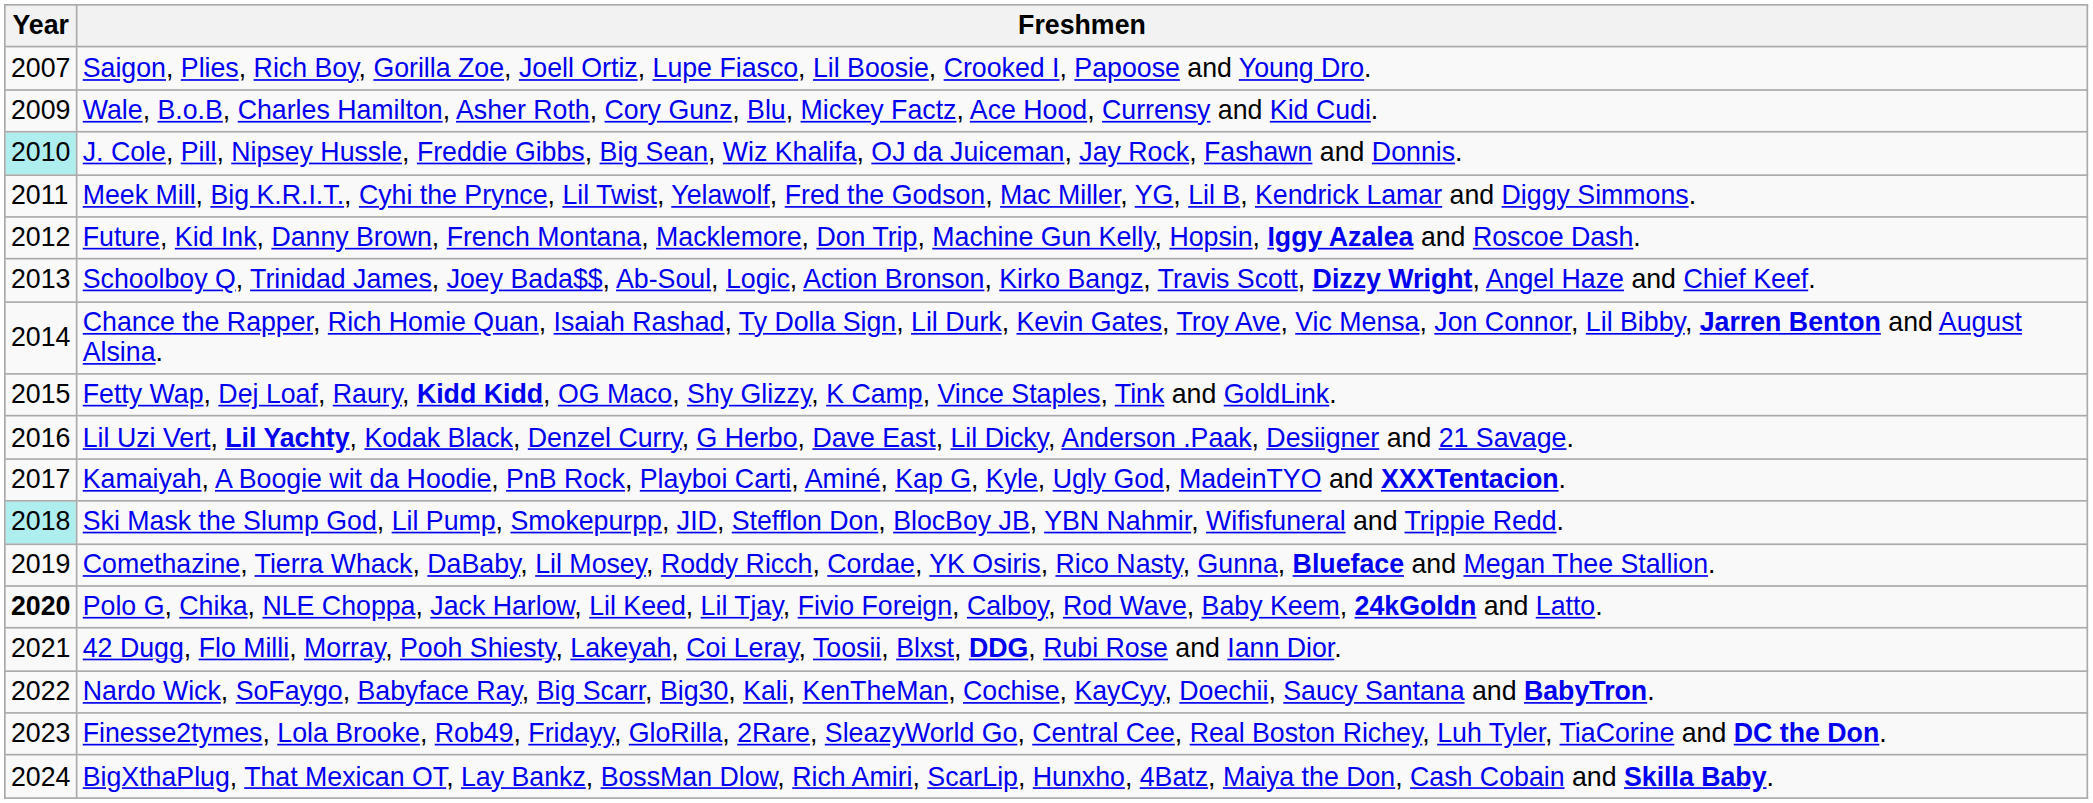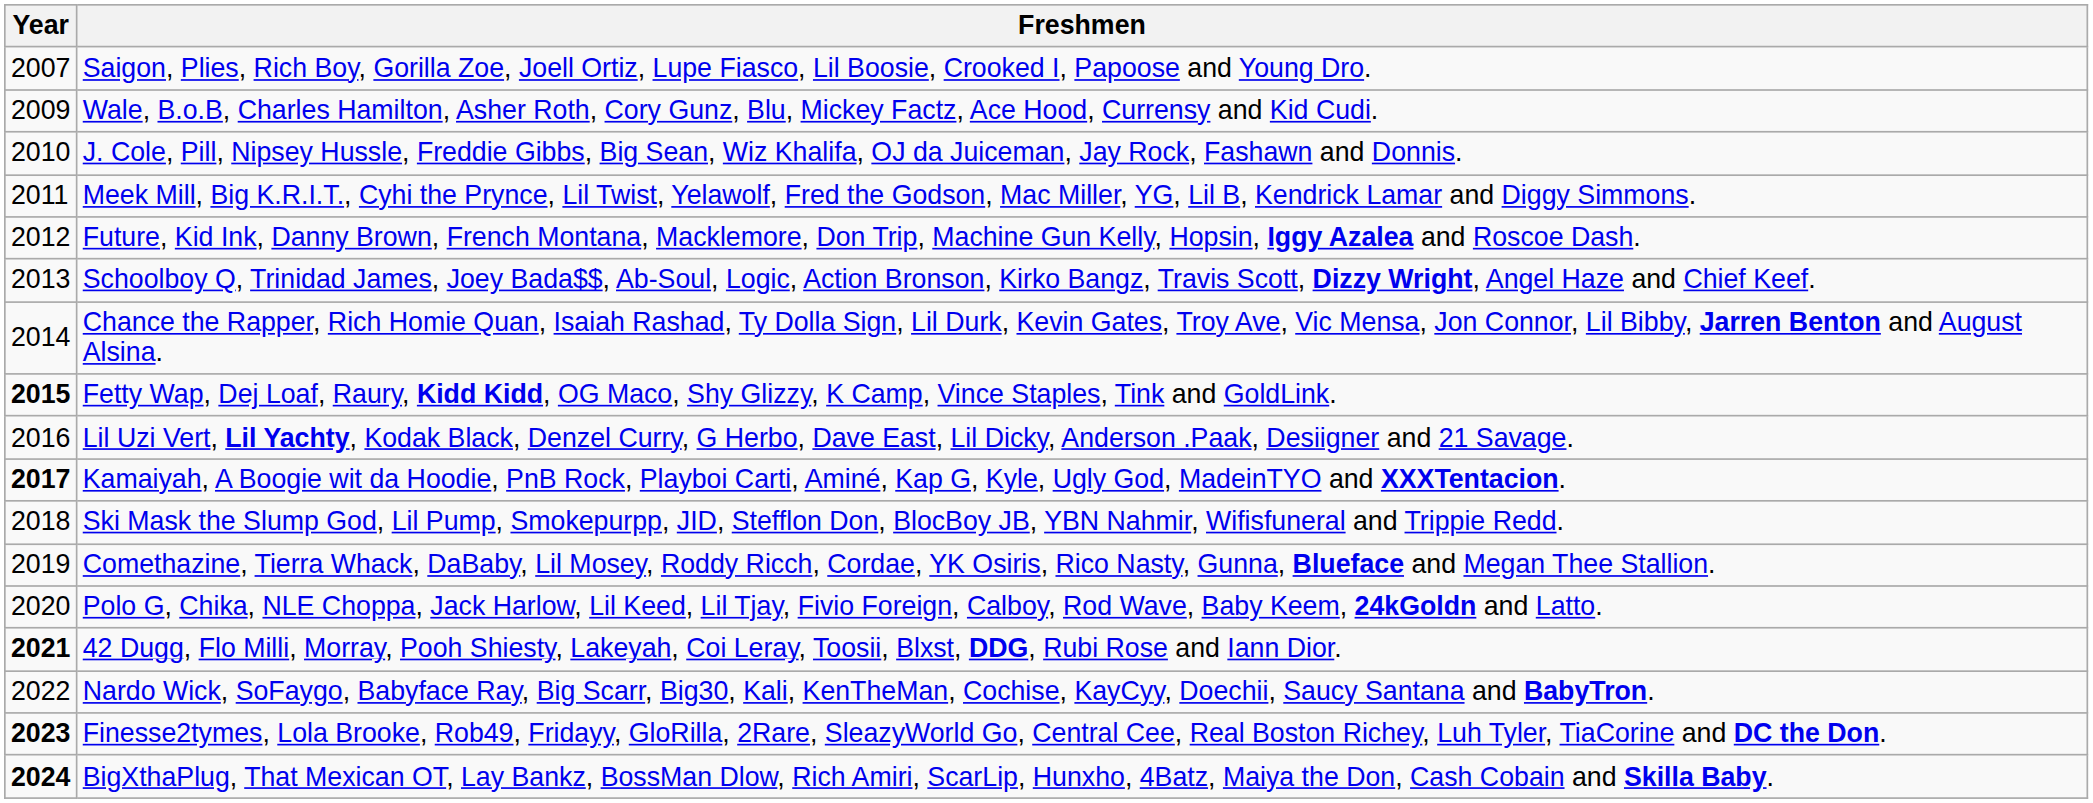(41, 152) paleturquoise background -> (41, 152) no background
(41, 394) normal -> (41, 394) bold
(41, 479) normal -> (41, 479) bold
(41, 521) paleturquoise background -> (41, 521) no background
(41, 606) bold -> (41, 606) normal
(41, 649) normal -> (41, 649) bold
(41, 733) normal -> (41, 733) bold
(41, 776) normal -> (41, 776) bold
